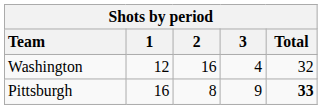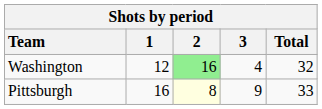(209, 66) no background -> (209, 66) lightgreen background
(213, 91) no background -> (213, 91) lightyellow background
(306, 91) bold -> (306, 91) normal
